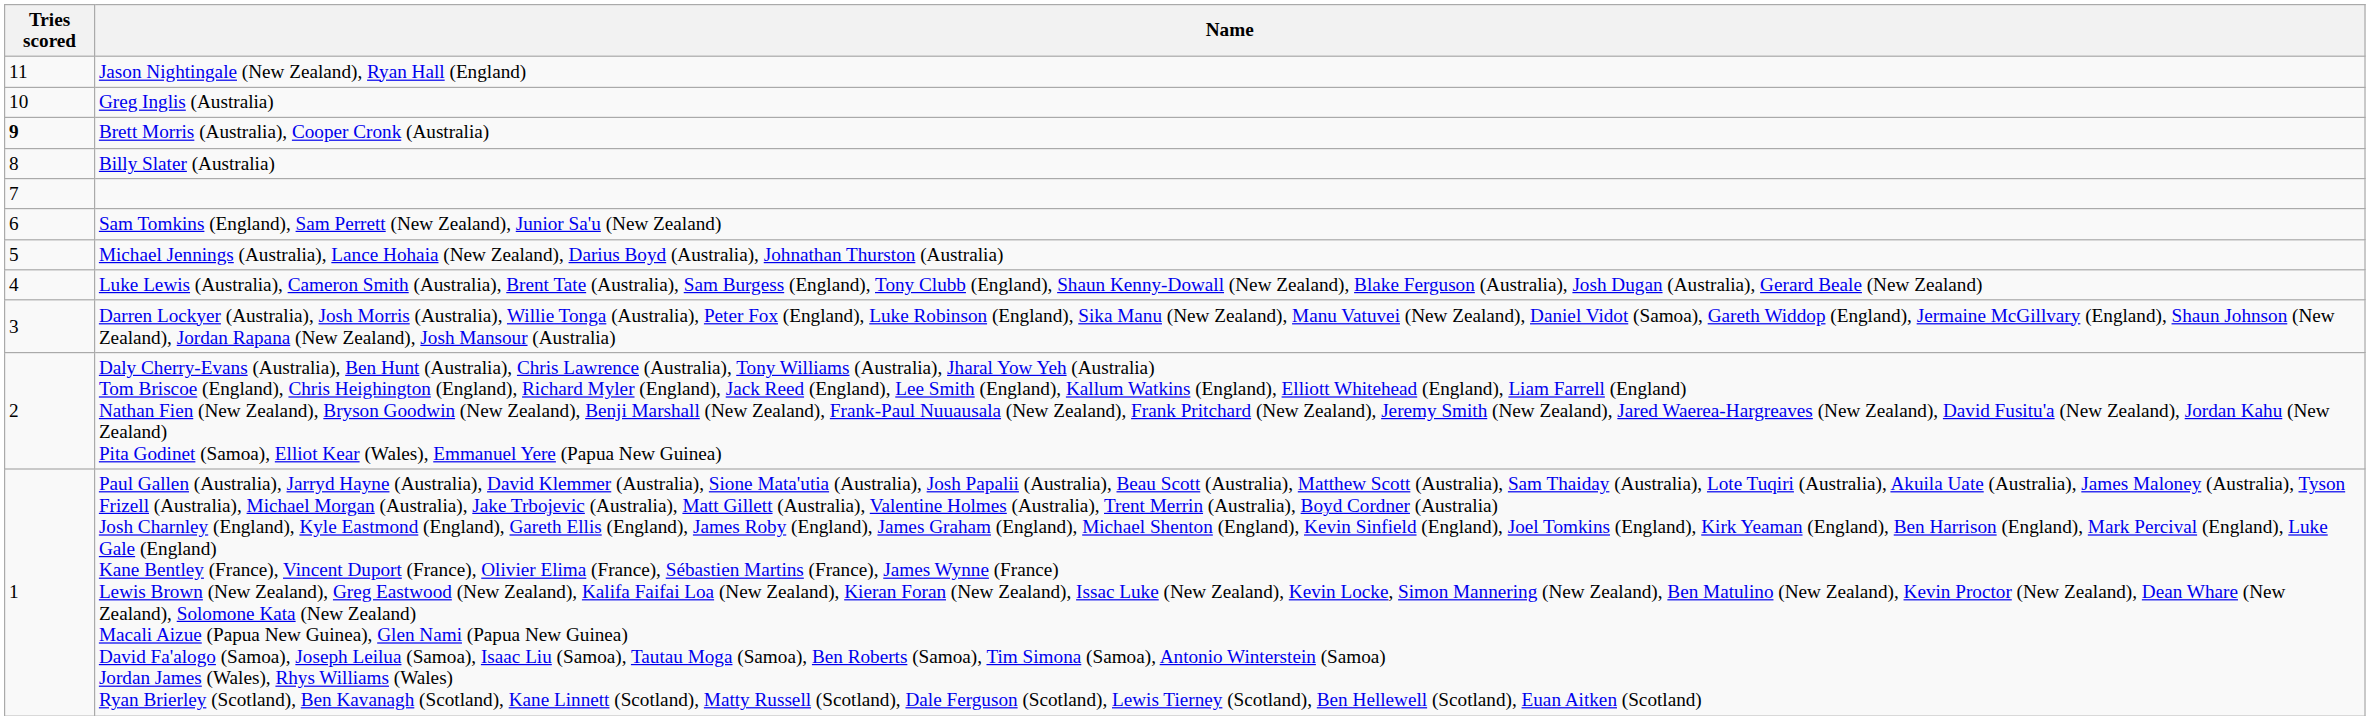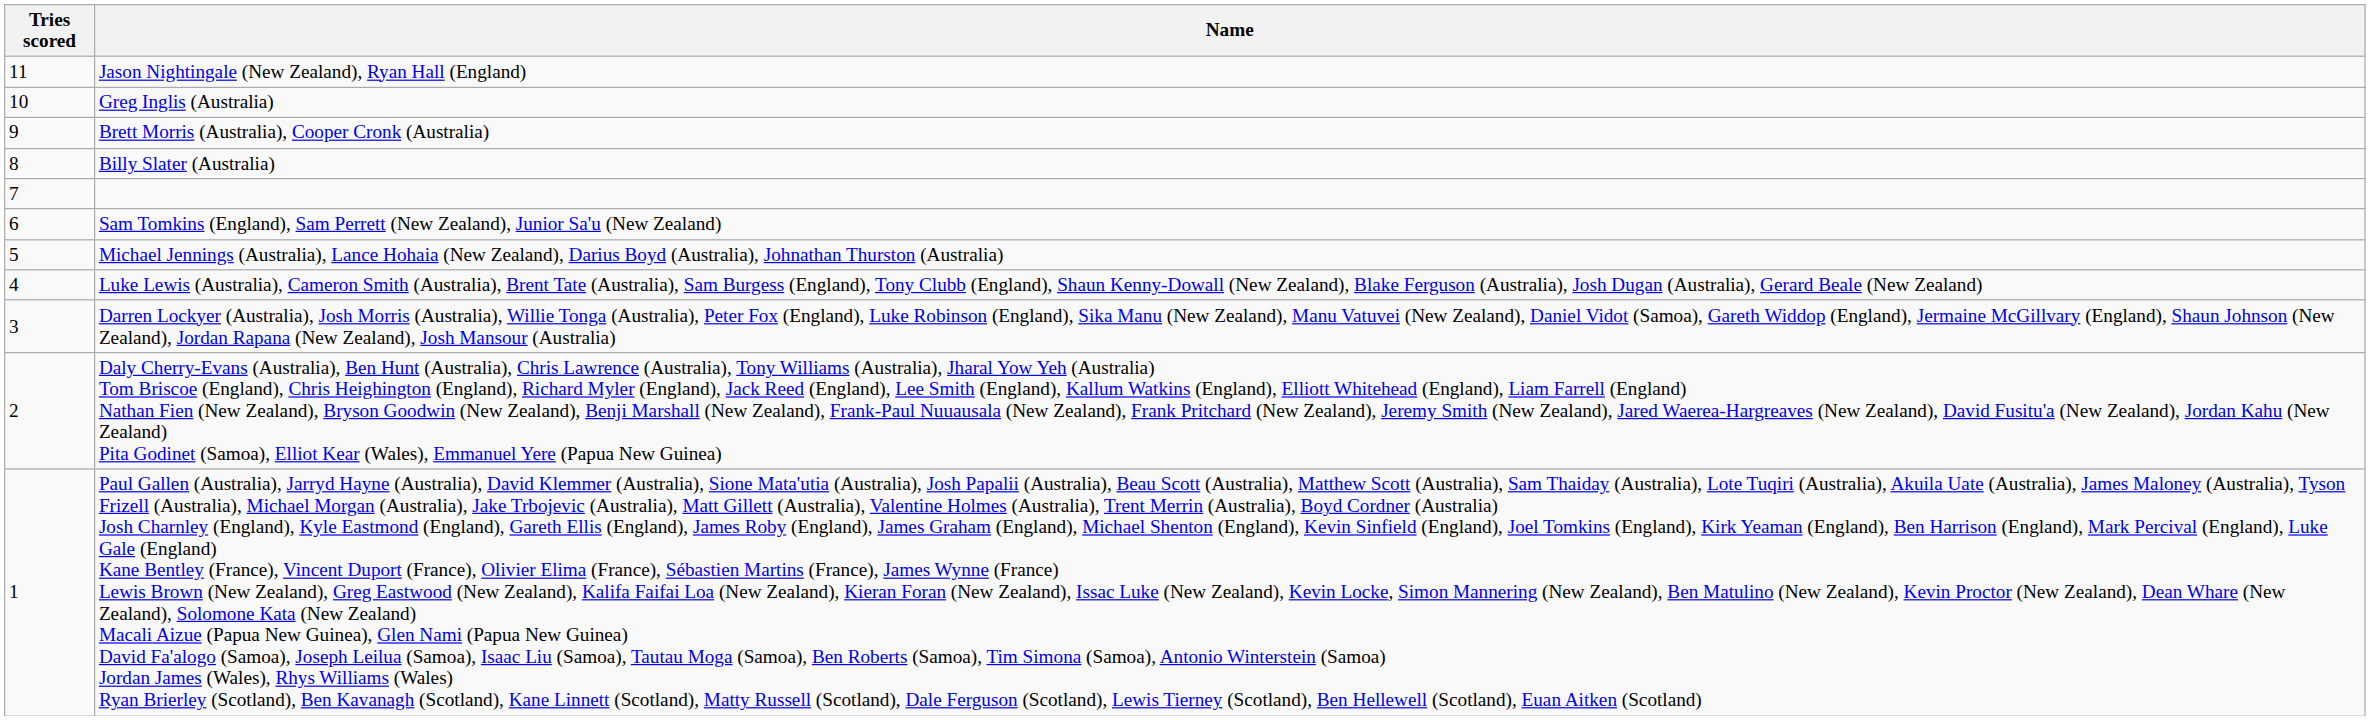(14, 132) bold -> (14, 132) normal
